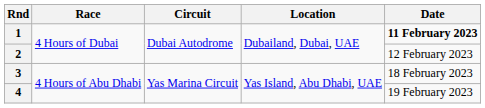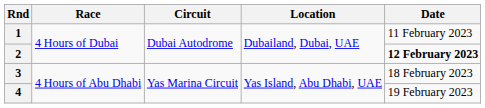(433, 33) bold -> (430, 33) normal
(430, 53) normal -> (433, 53) bold
